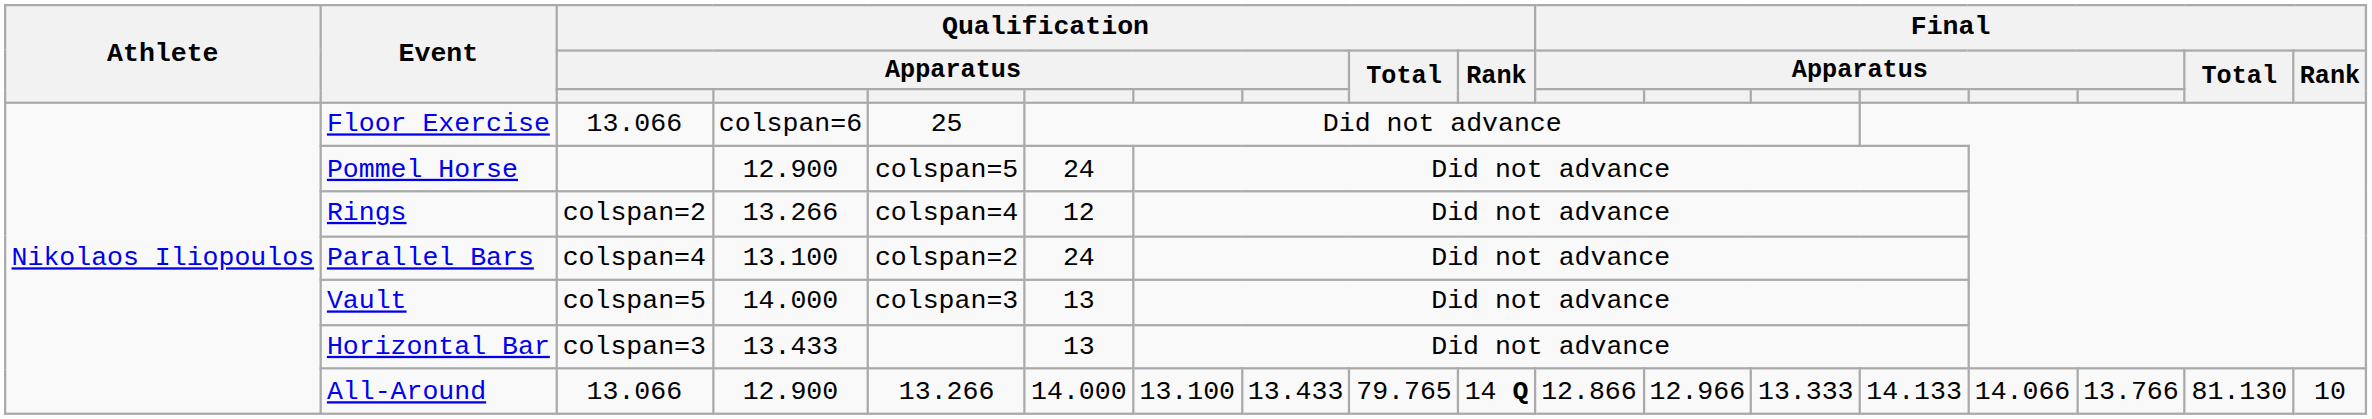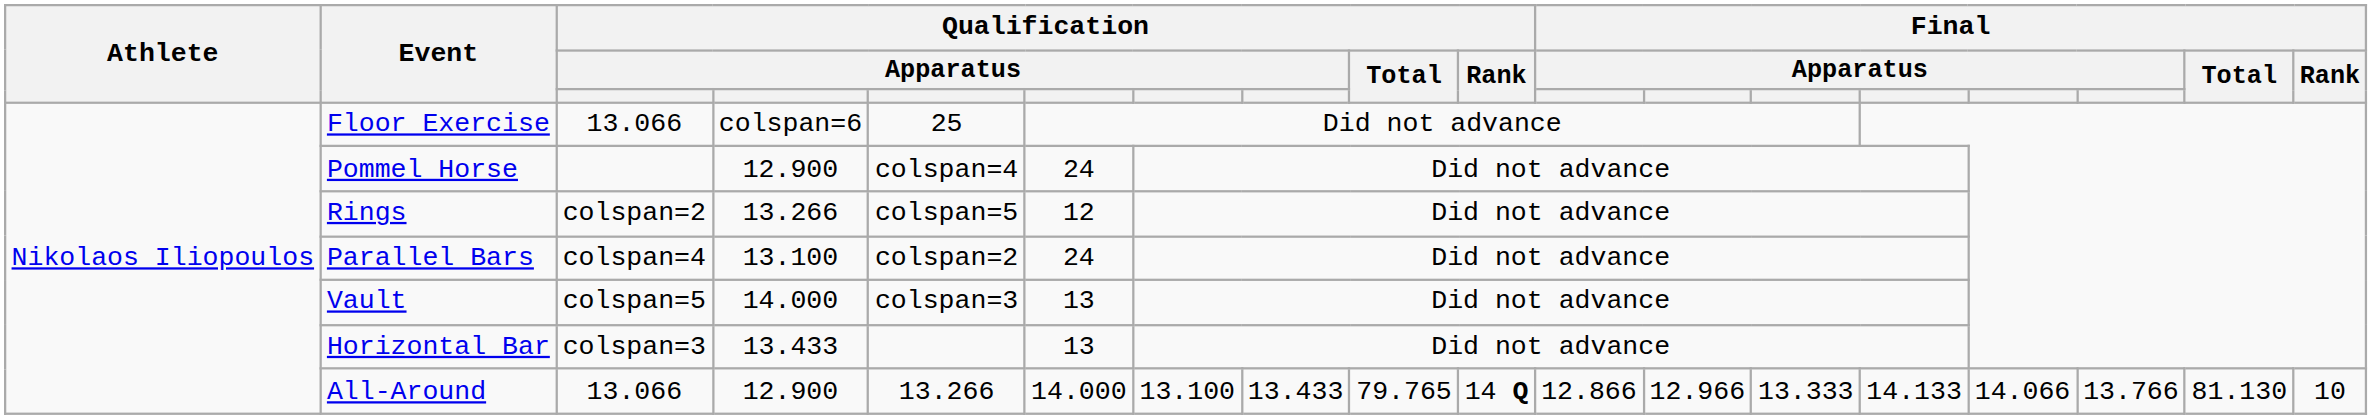(947, 168) colspan=5 -> (947, 168) colspan=4
(947, 213) colspan=4 -> (947, 213) colspan=5
